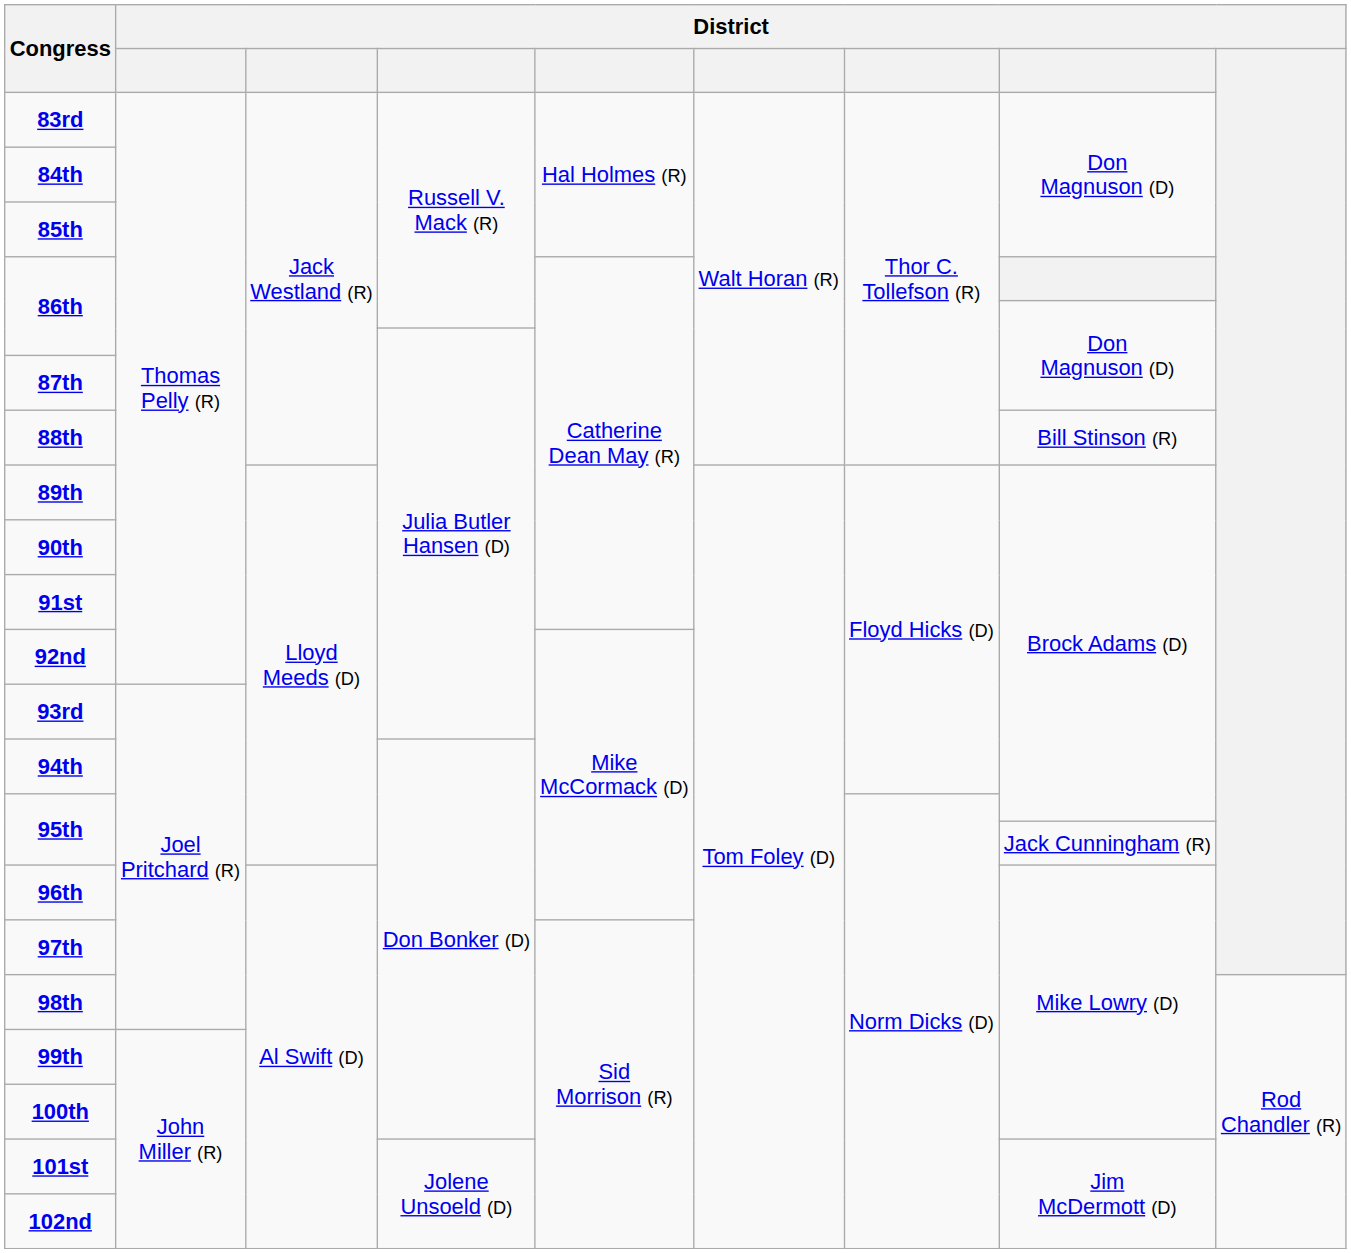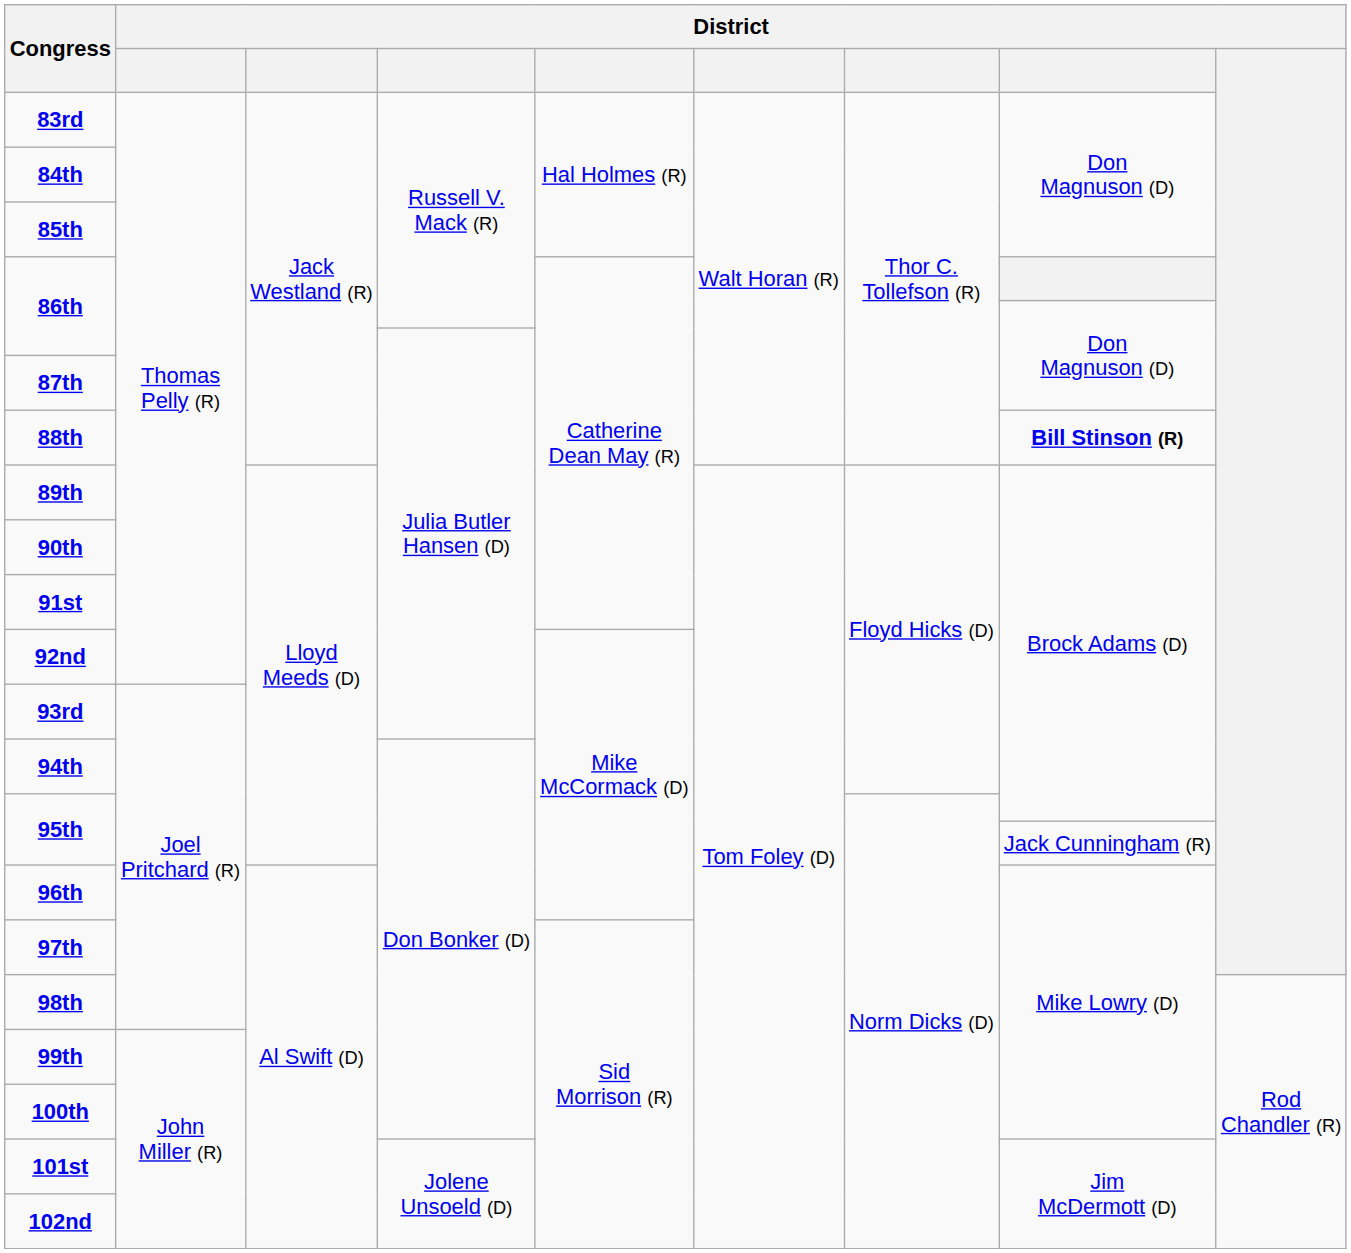(1107, 437) normal -> (1107, 437) bold
